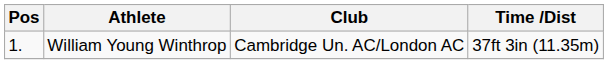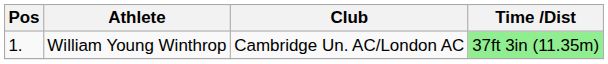(536, 44) no background -> (536, 44) lightgreen background
